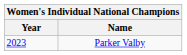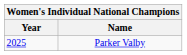(16, 43) 2023 -> (16, 43) 2025
